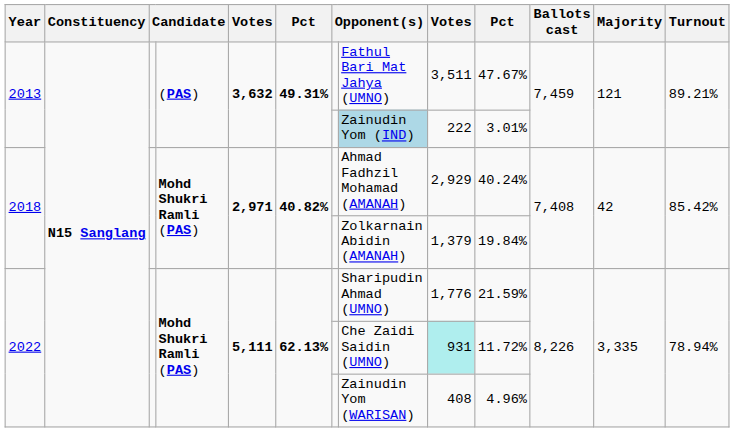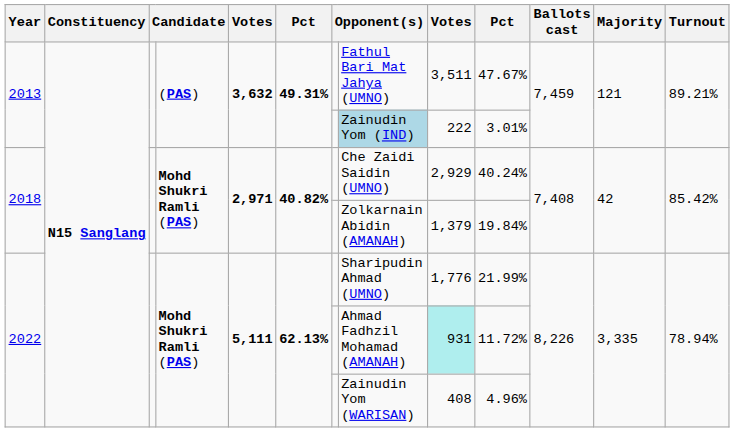(374, 181) Ahmad Fadhzil Mohamad (AMANAH) -> (378, 174) Che Zaidi Saidin (UMNO)
(503, 295) 21.59% -> (503, 279) 21.99%
(378, 347) Che Zaidi Saidin (UMNO) -> (374, 340) Ahmad Fadhzil Mohamad (AMANAH)
